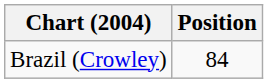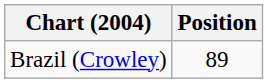(217, 59) 84 -> (217, 59) 89
